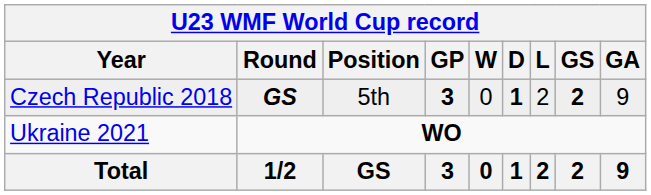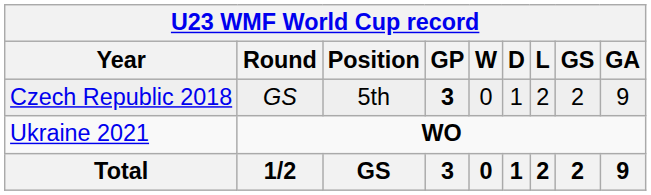(280, 97) bold -> (280, 97) normal
(516, 97) bold -> (516, 97) normal
(578, 97) bold -> (578, 97) normal
